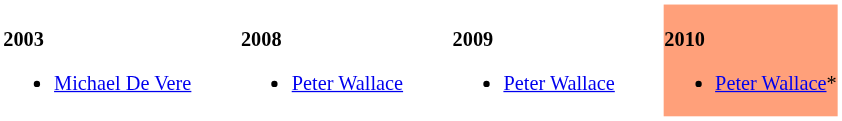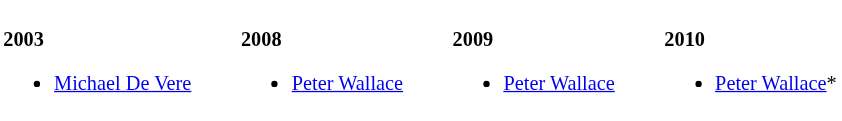(750, 62) lightsalmon background -> (750, 62) no background
